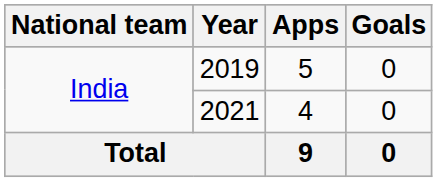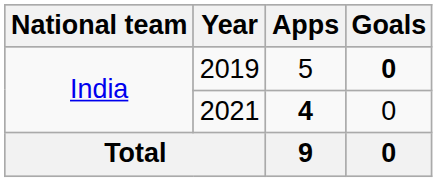(389, 68) normal -> (389, 68) bold
(305, 111) normal -> (305, 111) bold
